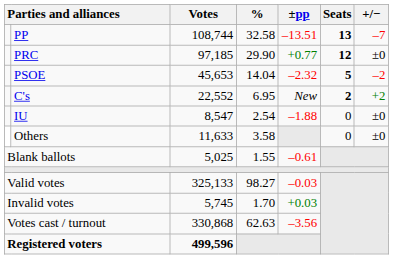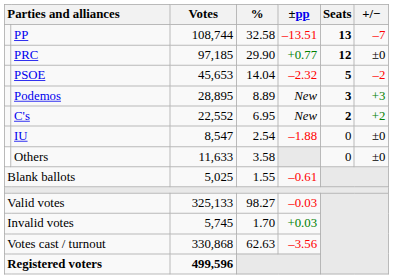+ row: (38, 95)
